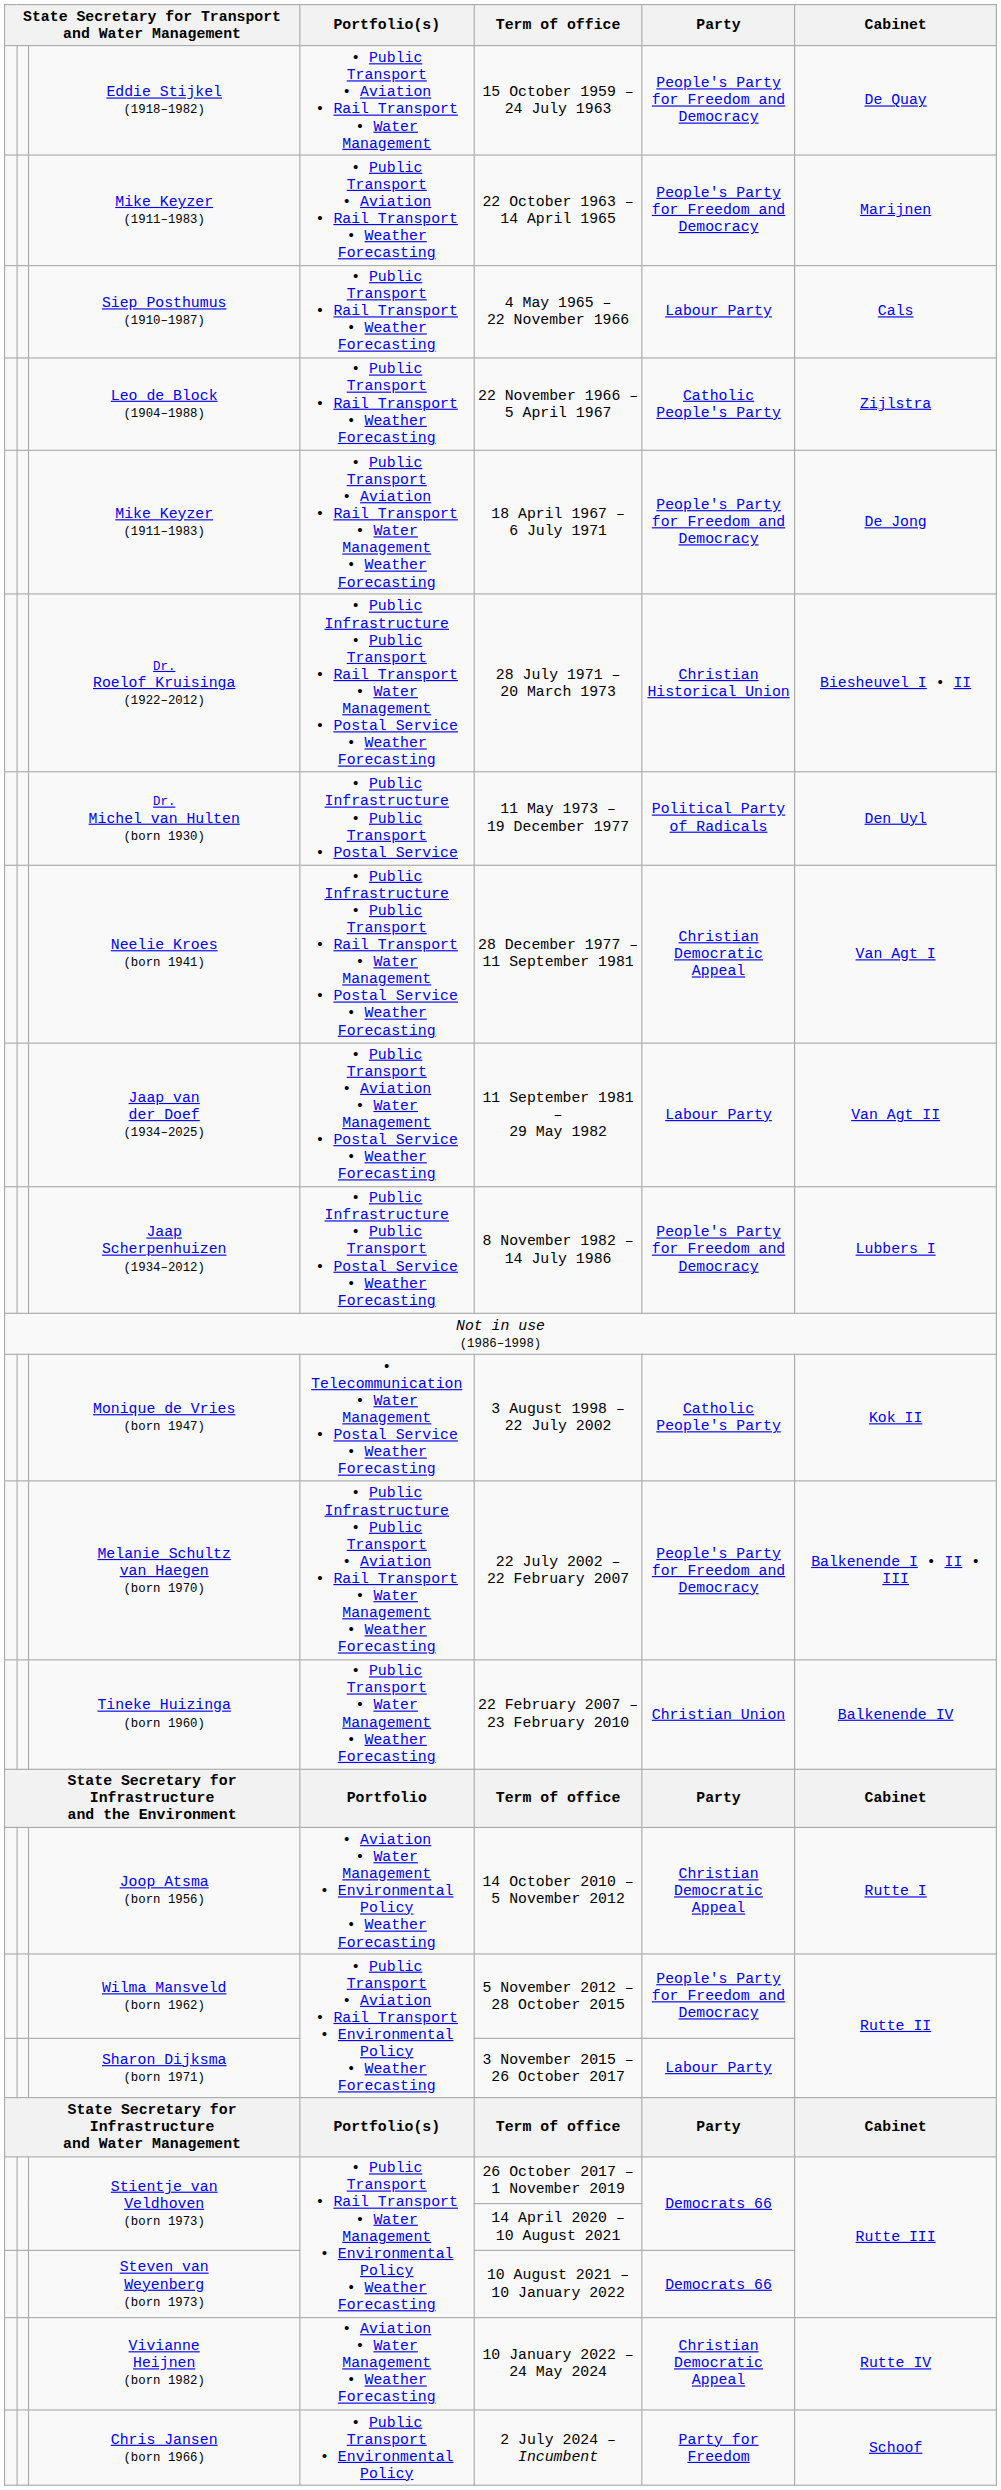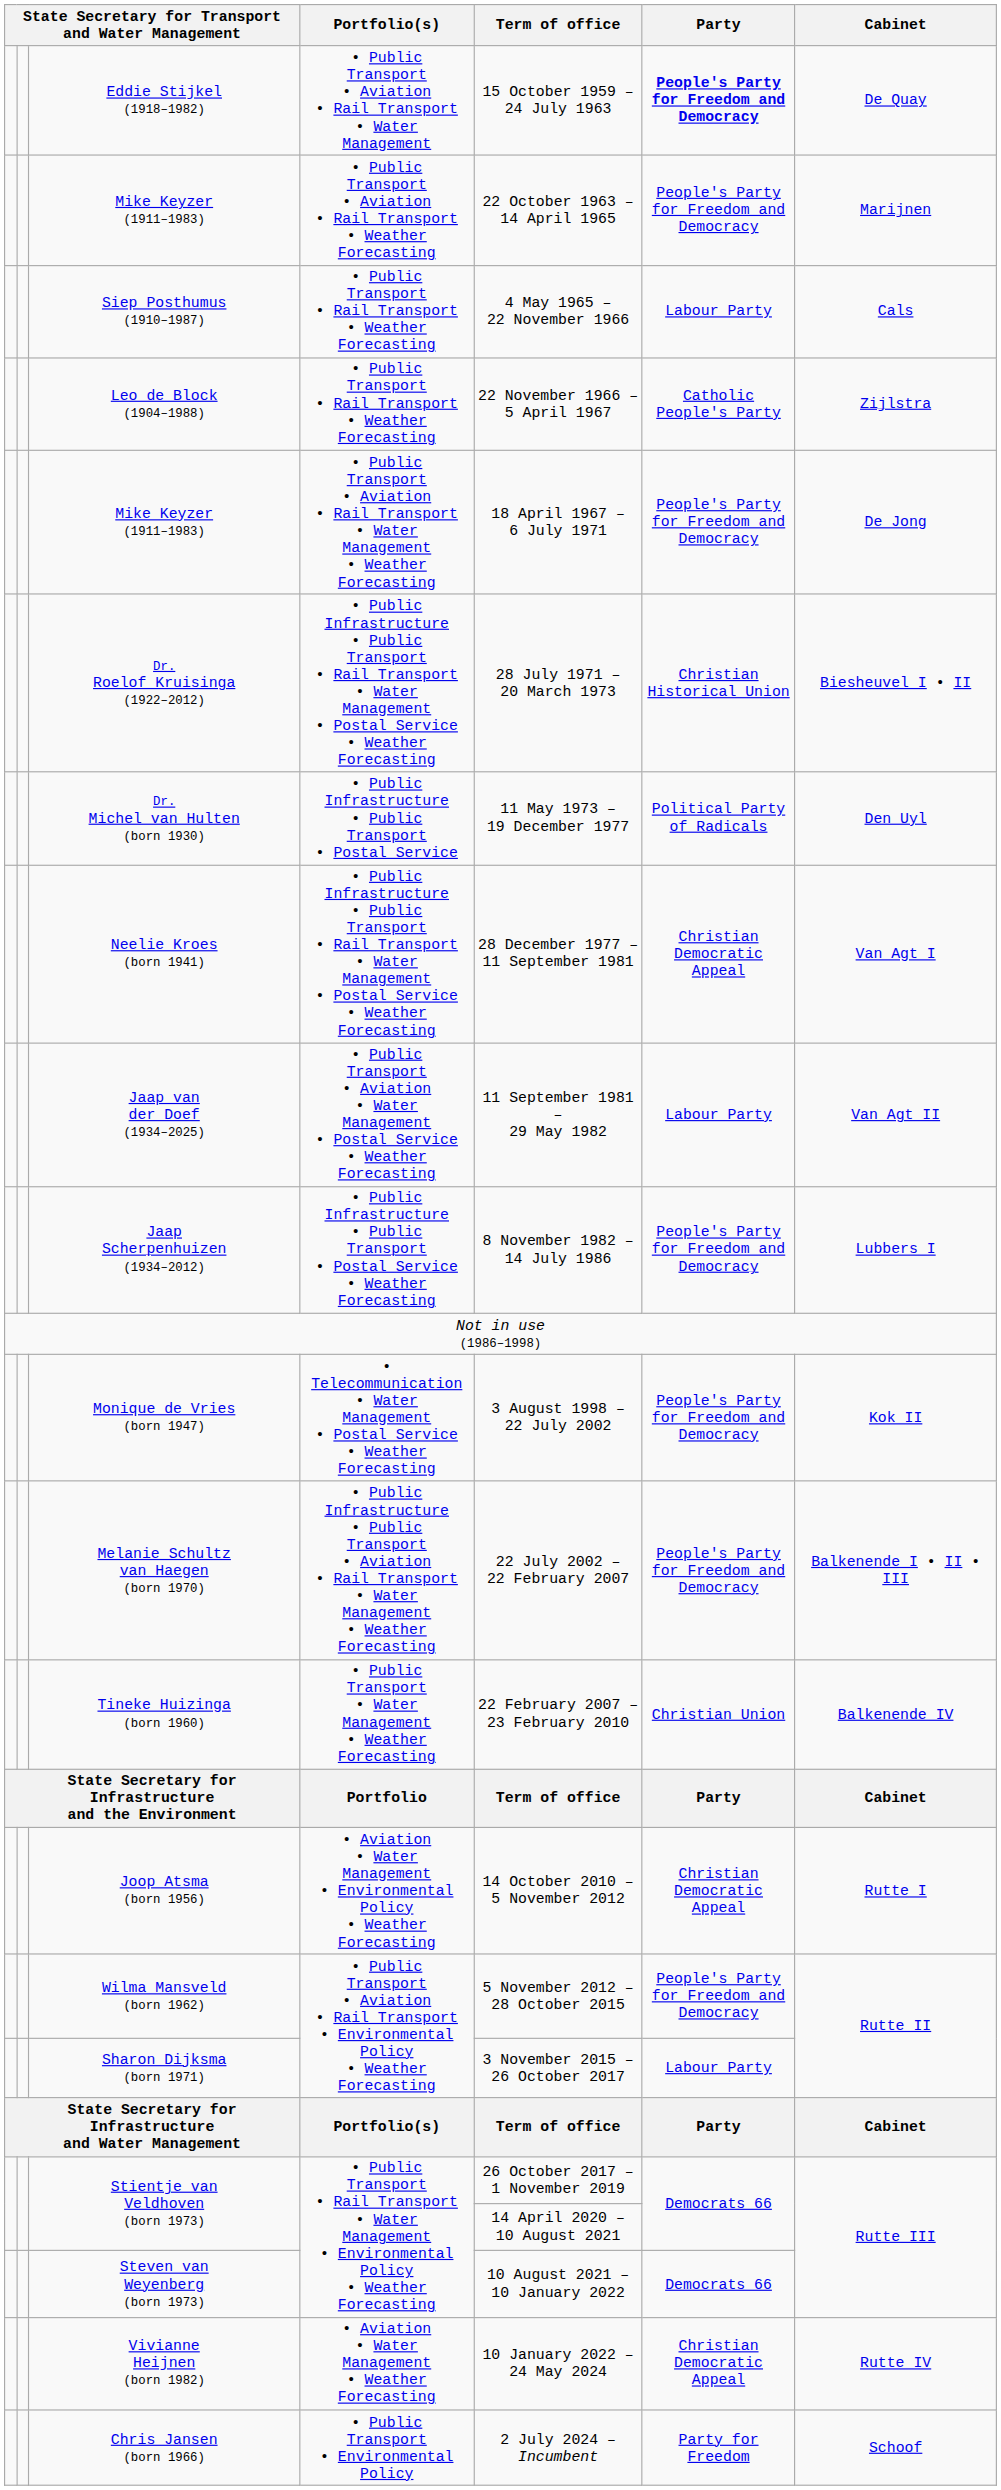(719, 101) normal -> (719, 101) bold
(719, 1418) Catholic People's Party -> (719, 1418) People's Party for Freedom and Democracy
